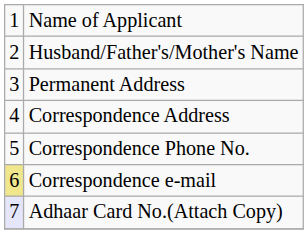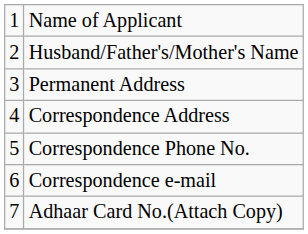(14, 180) khaki background -> (14, 180) no background
(14, 212) lavender background -> (14, 212) no background
